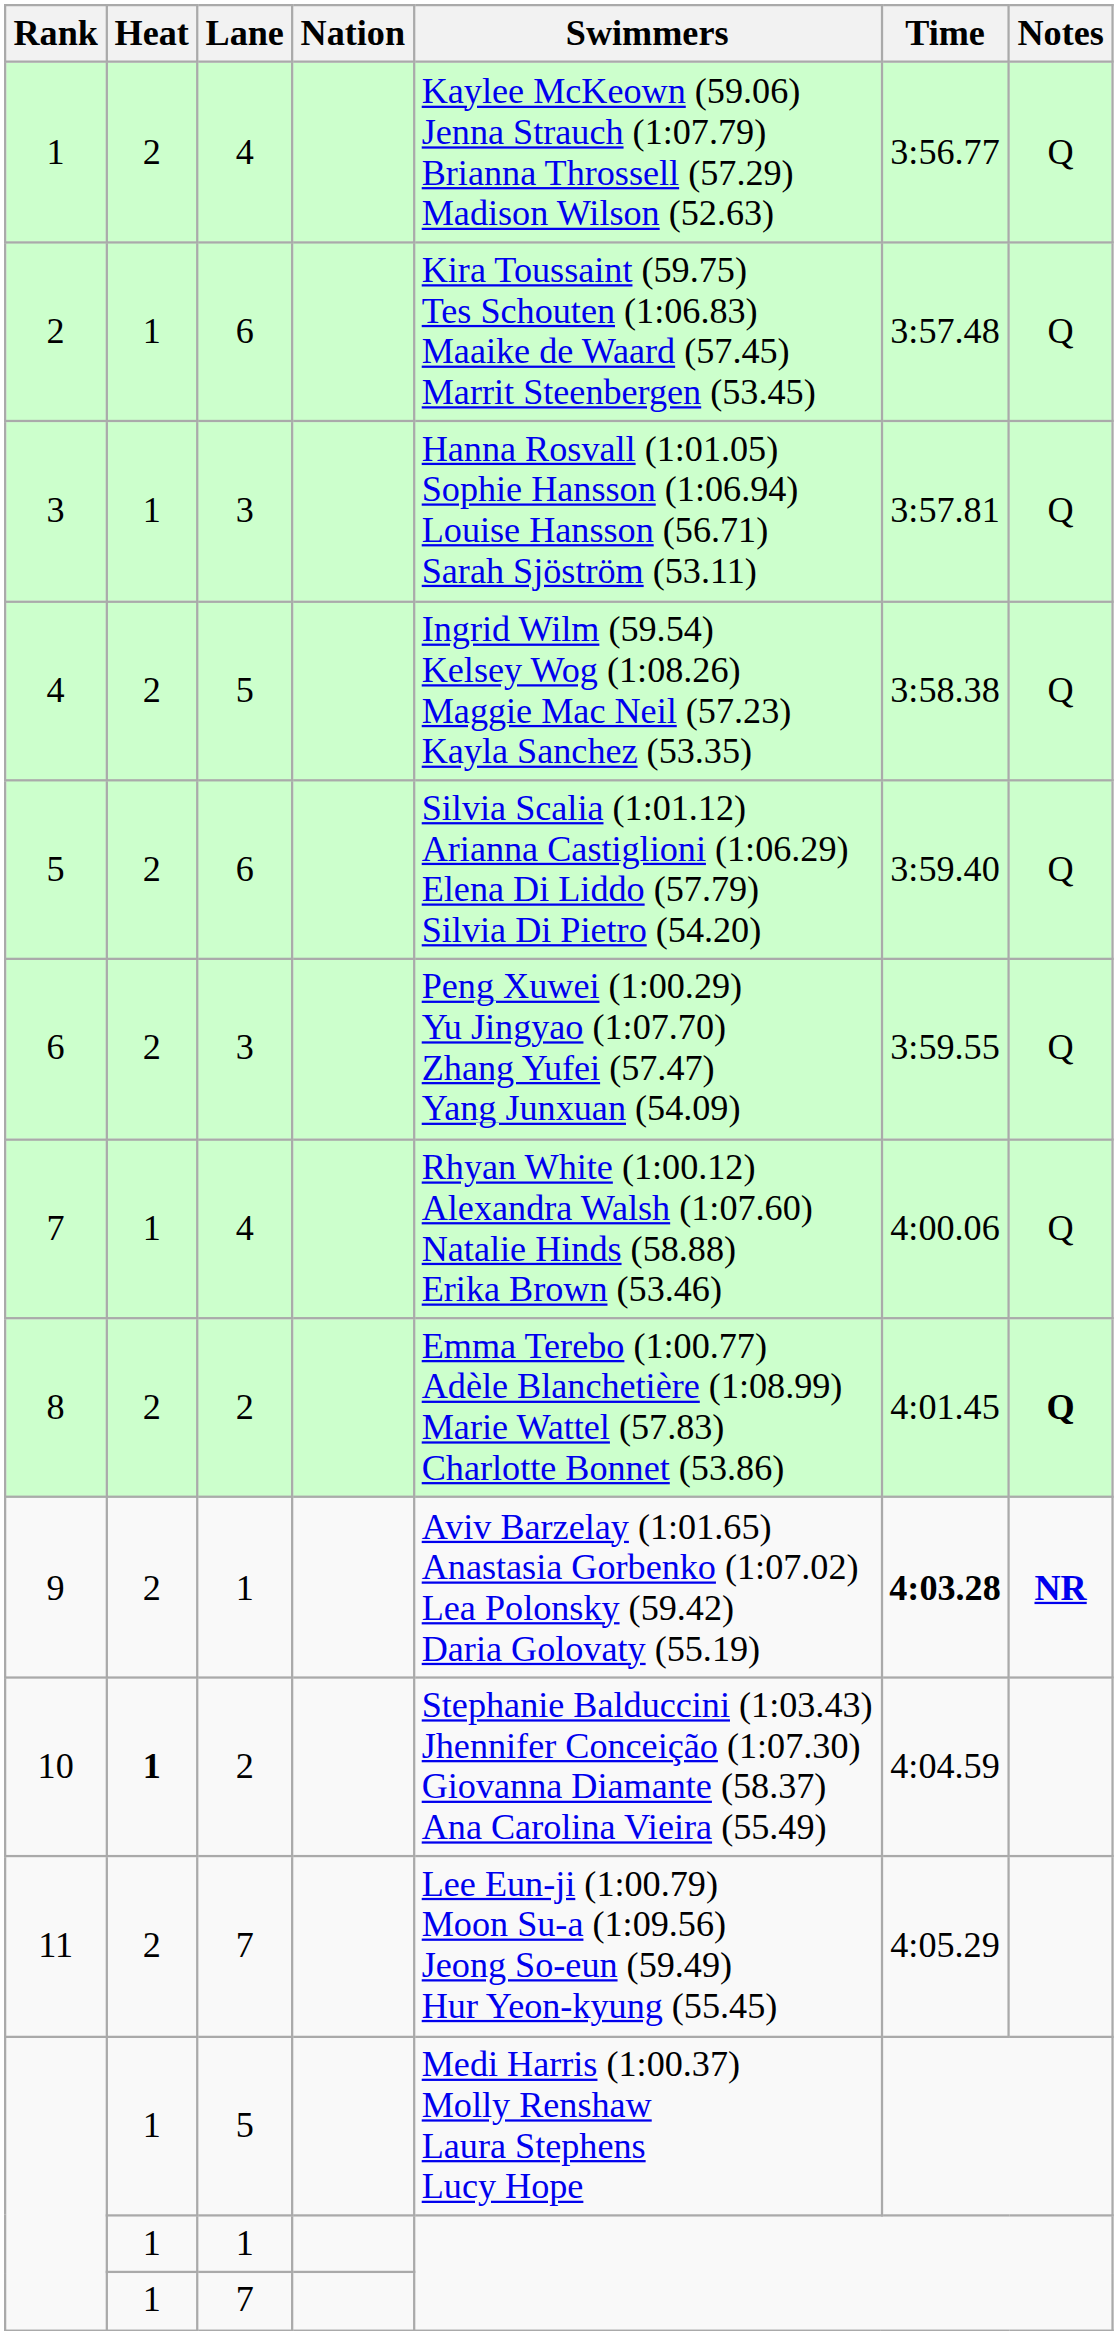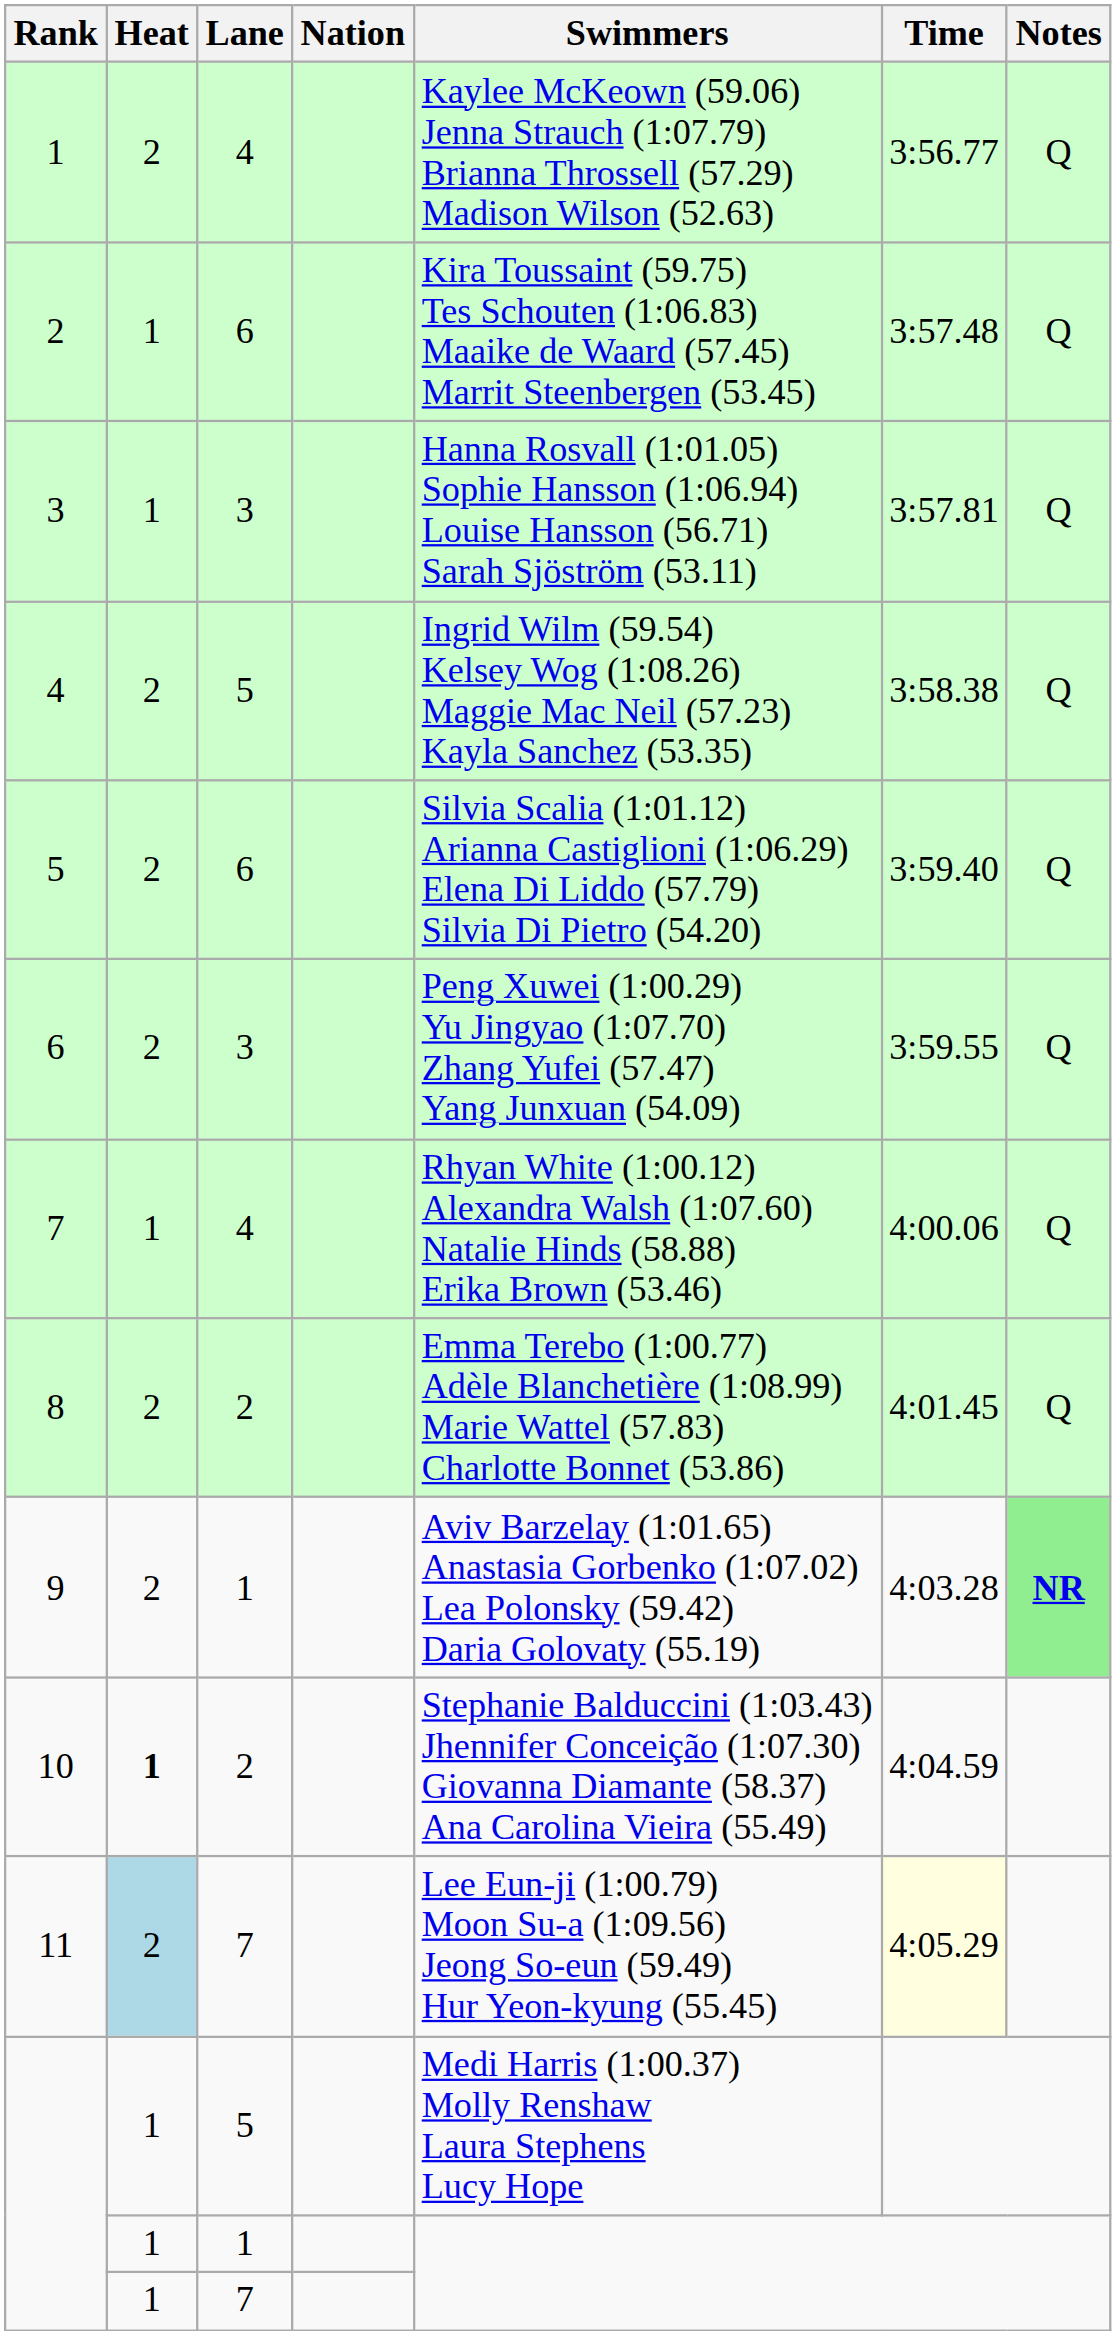(1061, 1407) bold -> (1059, 1407) normal
(945, 1586) bold -> (944, 1586) normal
(1061, 1586) no background -> (1059, 1586) lightgreen background
(152, 1945) no background -> (152, 1945) lightblue background
(945, 1945) no background -> (944, 1945) lightyellow background
